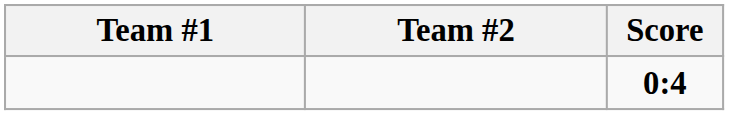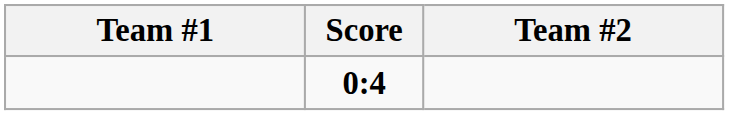columns swapped: (665, 30) <-> (456, 30)
